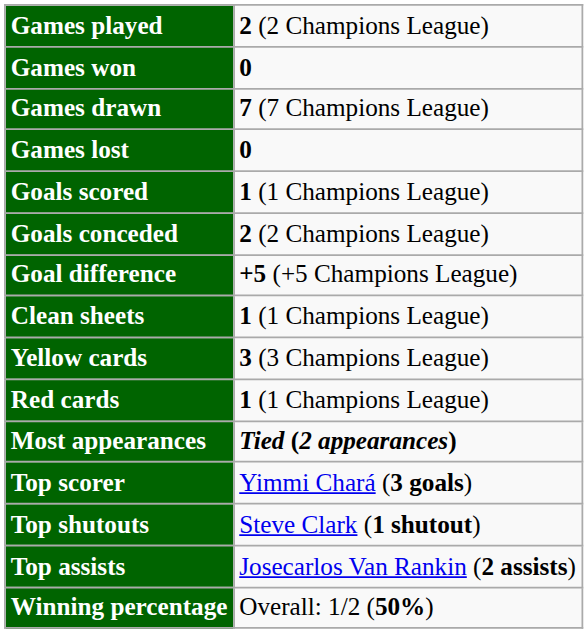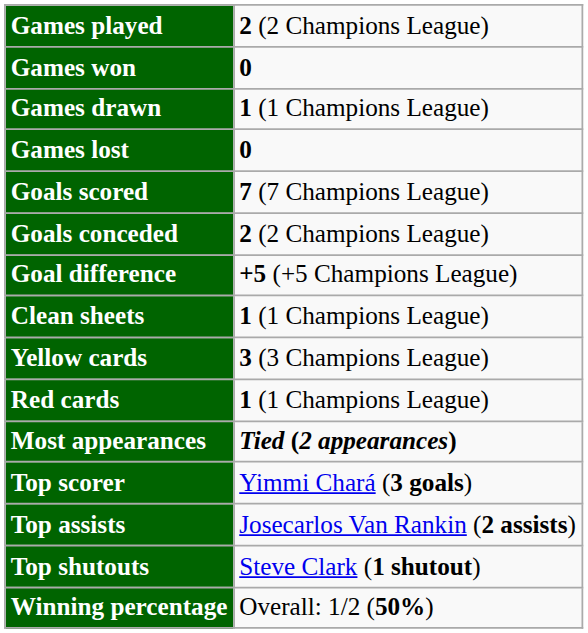(364, 108) 7 (7 Champions League) -> (364, 108) 1 (1 Champions League)
(364, 191) 1 (1 Champions League) -> (364, 191) 7 (7 Champions League)
rows swapped: (68, 565) <-> (80, 524)
